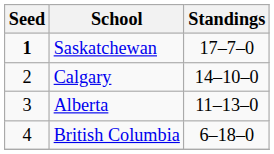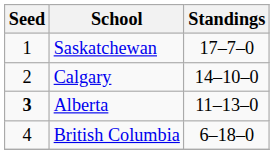(27, 47) bold -> (27, 47) normal
(27, 105) normal -> (27, 105) bold
